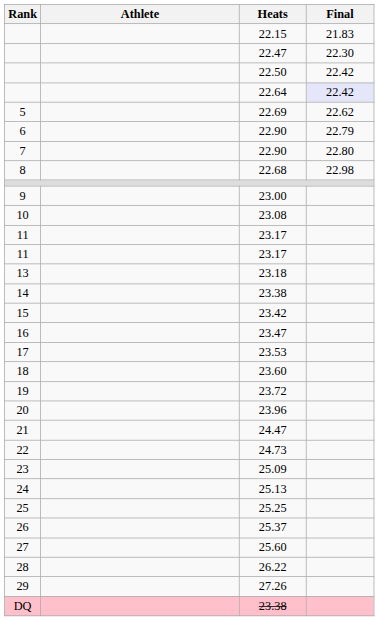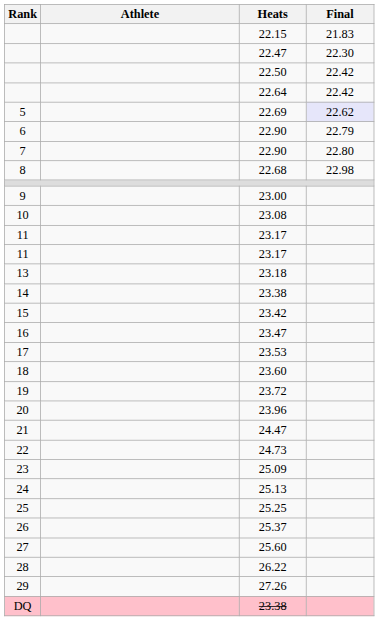(340, 92) lavender background -> (340, 92) no background
(340, 111) no background -> (340, 111) lavender background
